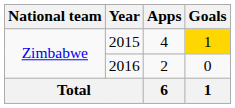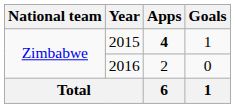(164, 41) normal -> (164, 41) bold
(208, 41) gold background -> (208, 41) no background
